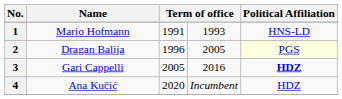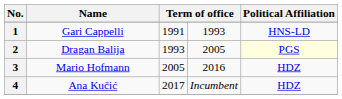(93, 31) Mario Hofmann -> (93, 31) Gari Cappelli
(173, 49) 1996 -> (173, 49) 1993
(93, 67) Gari Cappelli -> (93, 67) Mario Hofmann
(289, 67) bold -> (289, 67) normal
(173, 85) 2020 -> (173, 85) 2017
